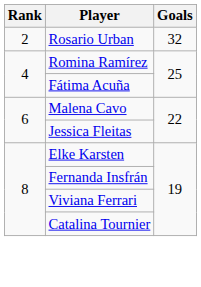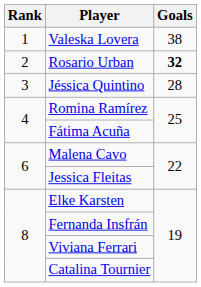+ row: (94, 39)
(175, 39) normal -> (175, 62) bold
+ row: (96, 85)
